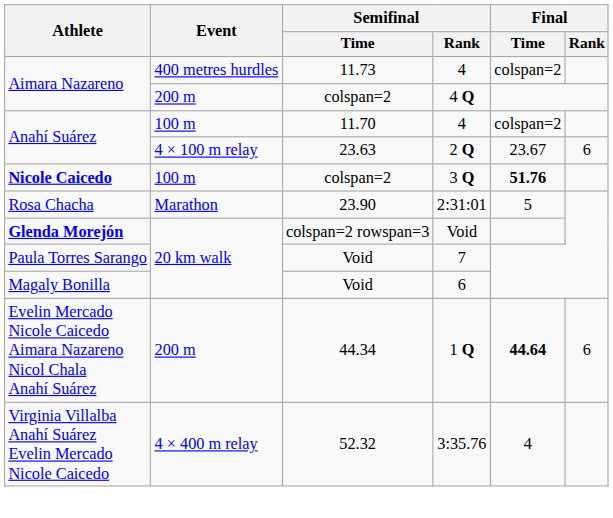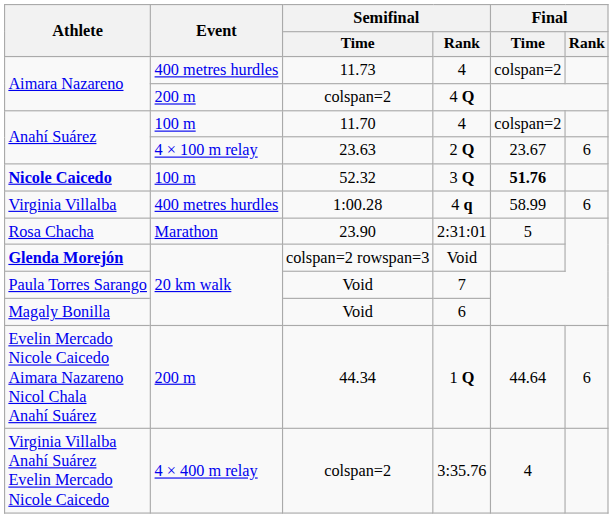(358, 177) colspan=2 -> (358, 177) 52.32
+ row: (62, 204)
(528, 350) bold -> (528, 377) normal
(358, 444) 52.32 -> (358, 471) colspan=2
